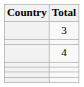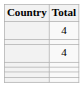(64, 30) 3 -> (64, 30) 4
